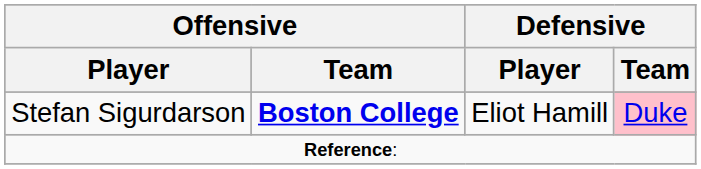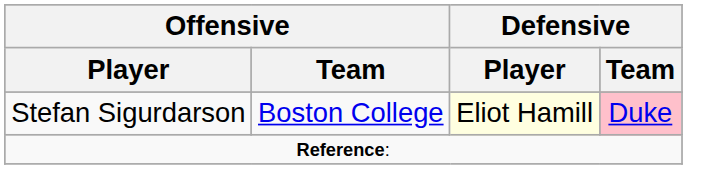(358, 112) bold -> (351, 112) normal
(540, 112) no background -> (525, 112) lightyellow background
